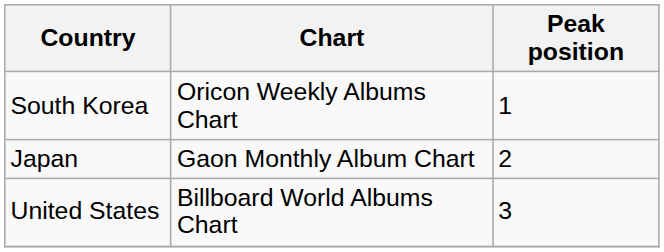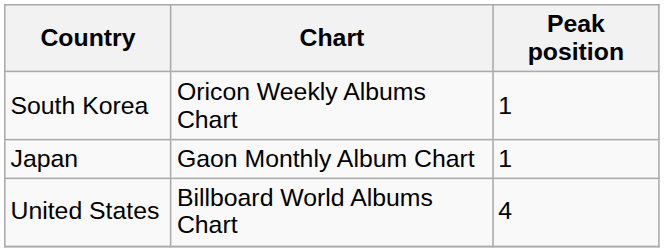(505, 158) 2 -> (505, 158) 1
(505, 211) 3 -> (505, 211) 4
